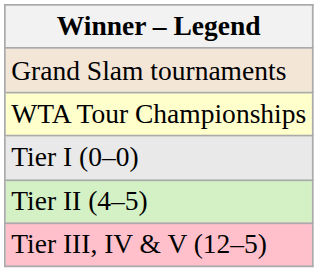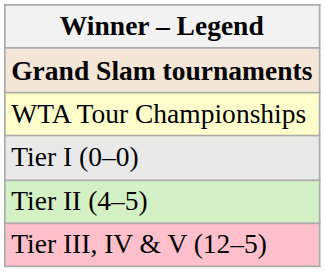(149, 69) normal -> (162, 69) bold
